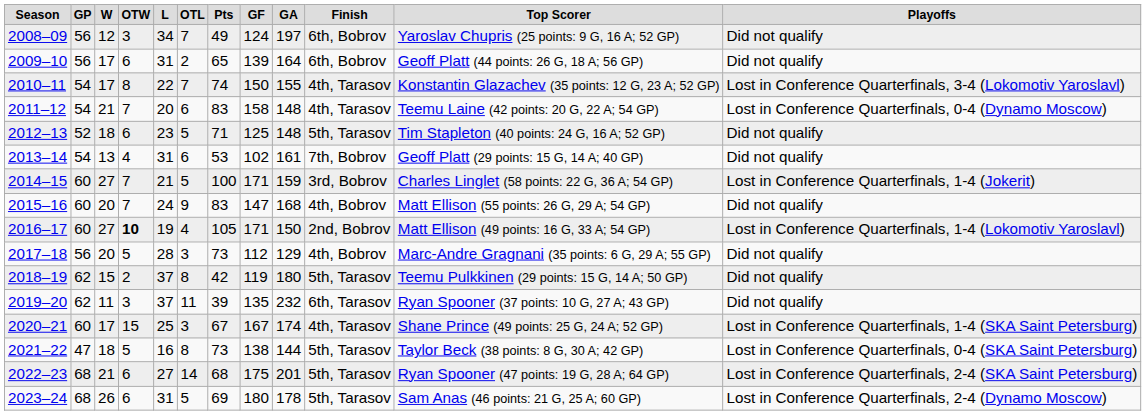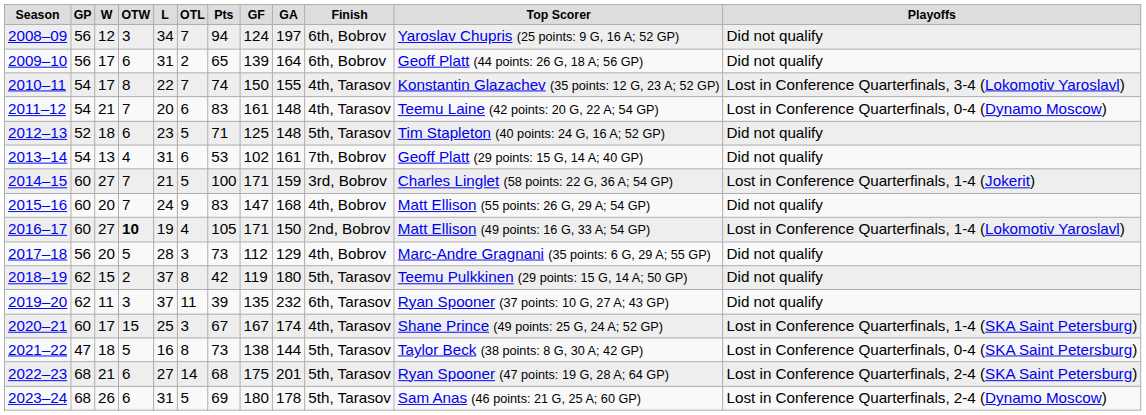(220, 36) 49 -> (220, 36) 94
(256, 108) 158 -> (256, 108) 161
